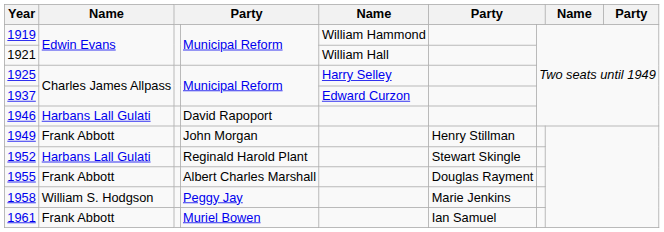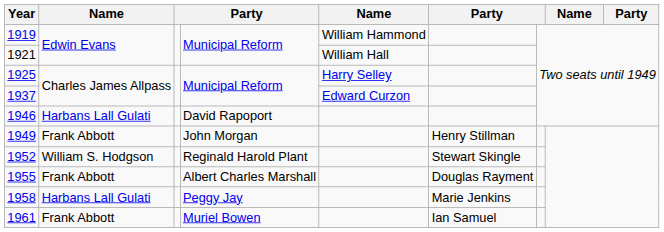(96, 156) Harbans Lall Gulati -> (98, 156) William S. Hodgson
(98, 197) William S. Hodgson -> (96, 197) Harbans Lall Gulati
